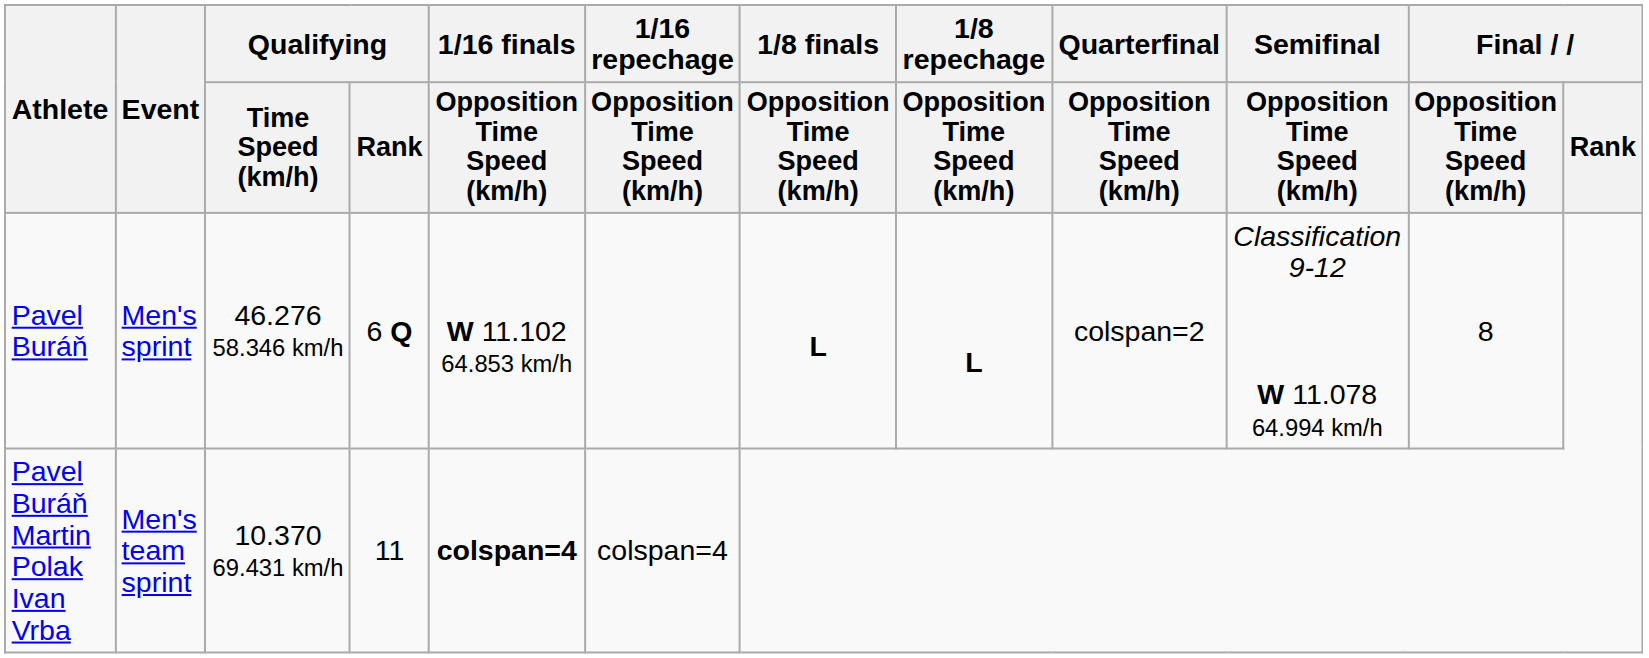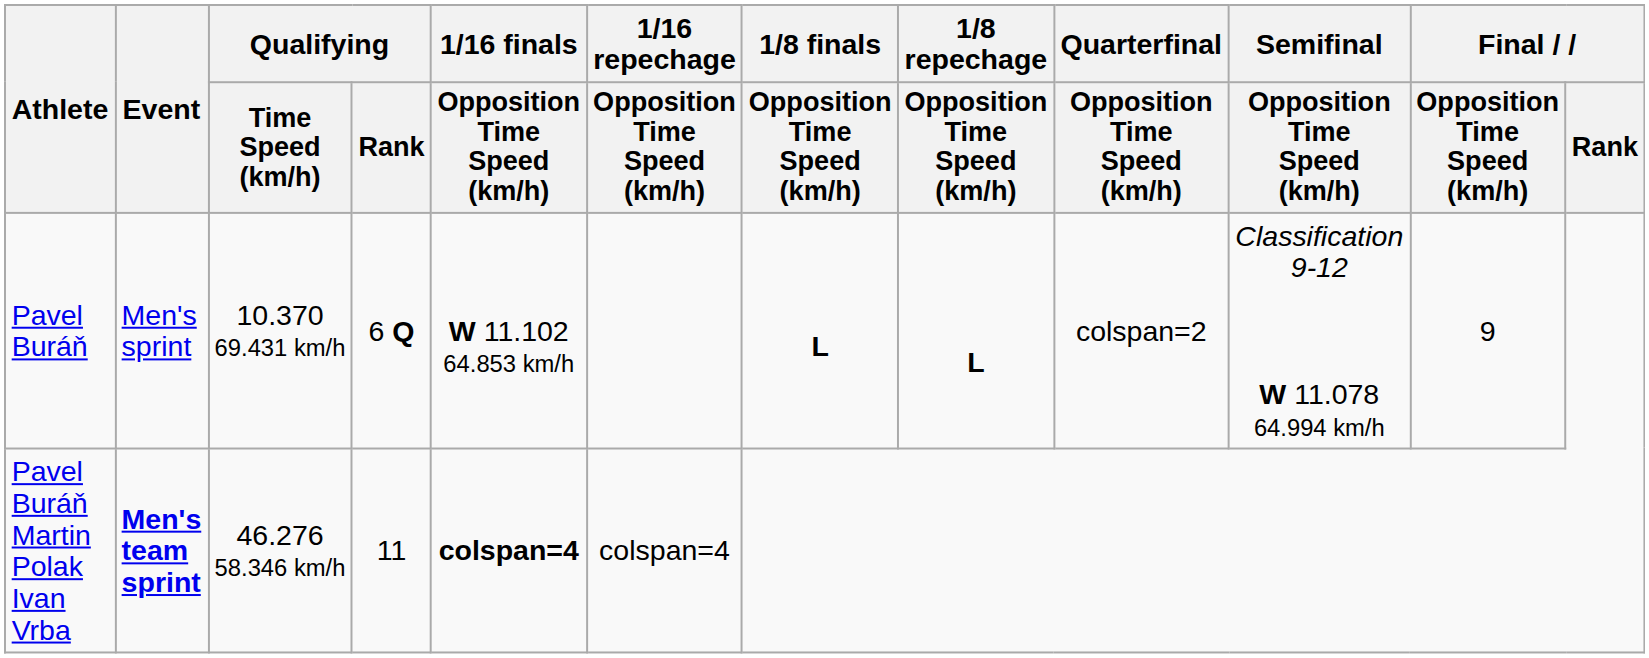(278, 331) 46.276 58.346 km/h -> (280, 331) 10.370 69.431 km/h
(1486, 331) 8 -> (1488, 331) 9
(159, 551) normal -> (161, 551) bold
(278, 551) 10.370 69.431 km/h -> (280, 551) 46.276 58.346 km/h
